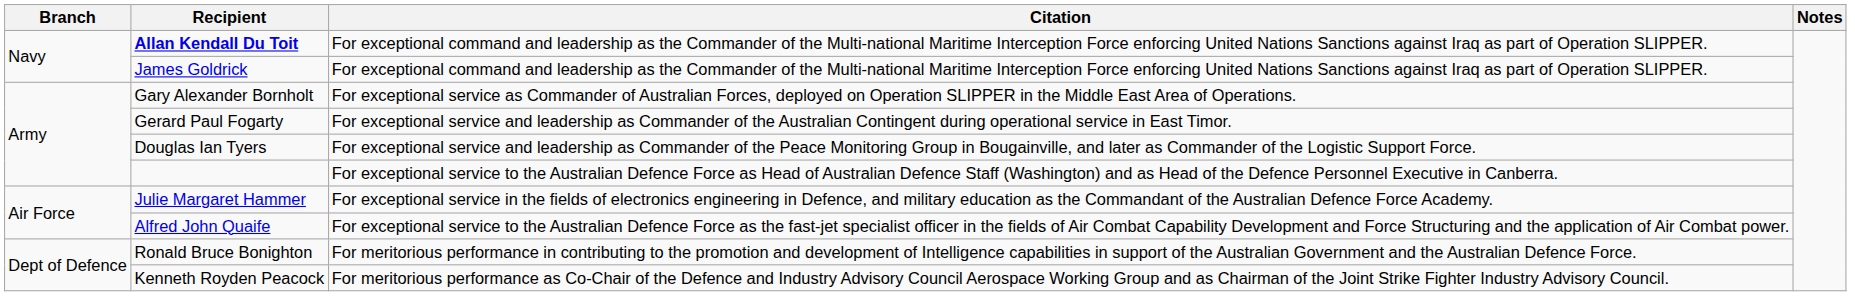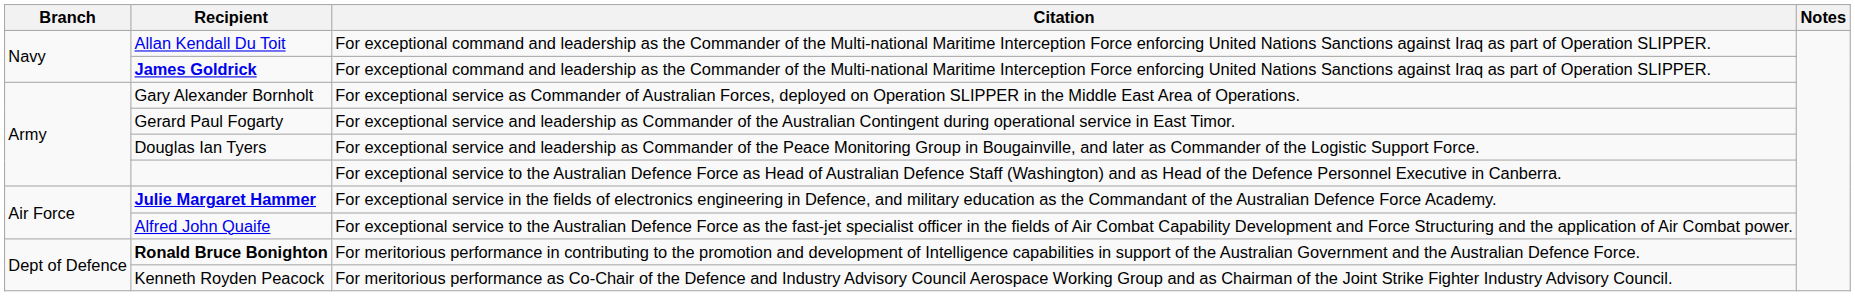(216, 44) bold -> (210, 44) normal
(191, 70) normal -> (196, 70) bold
(220, 200) normal -> (225, 200) bold
(223, 252) normal -> (231, 252) bold
